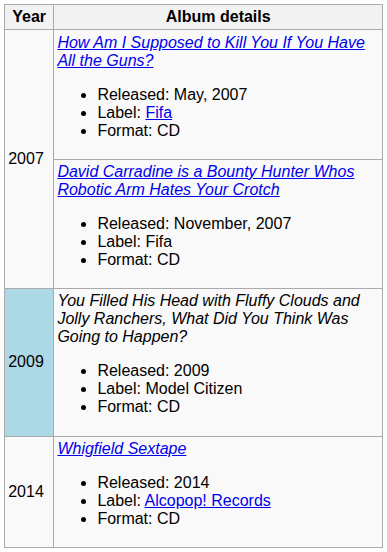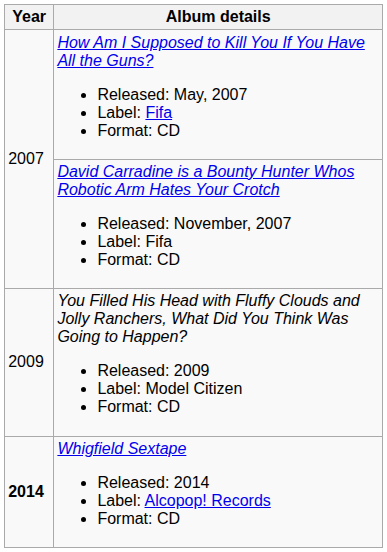(26, 362) lightblue background -> (26, 362) no background
(26, 491) normal -> (26, 491) bold
